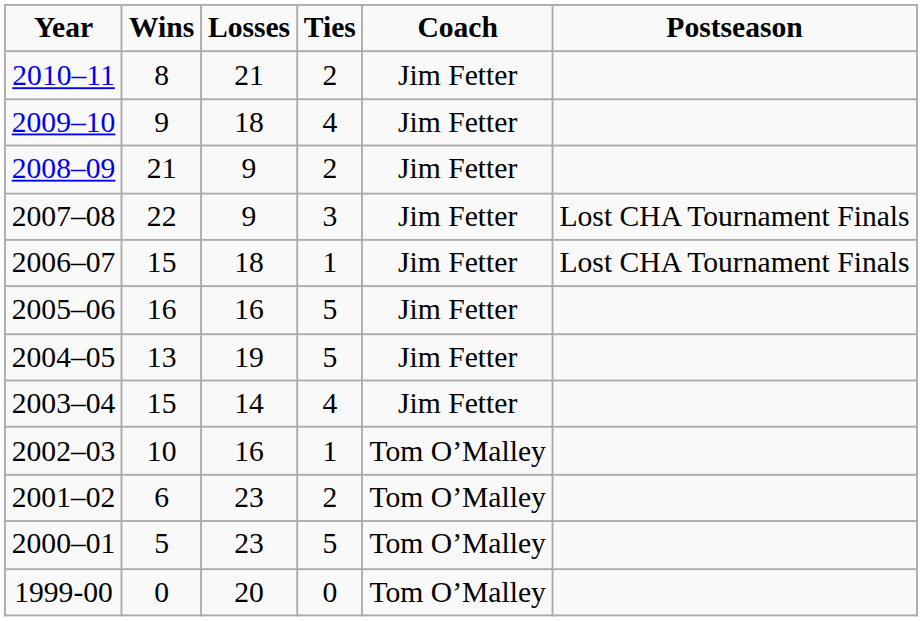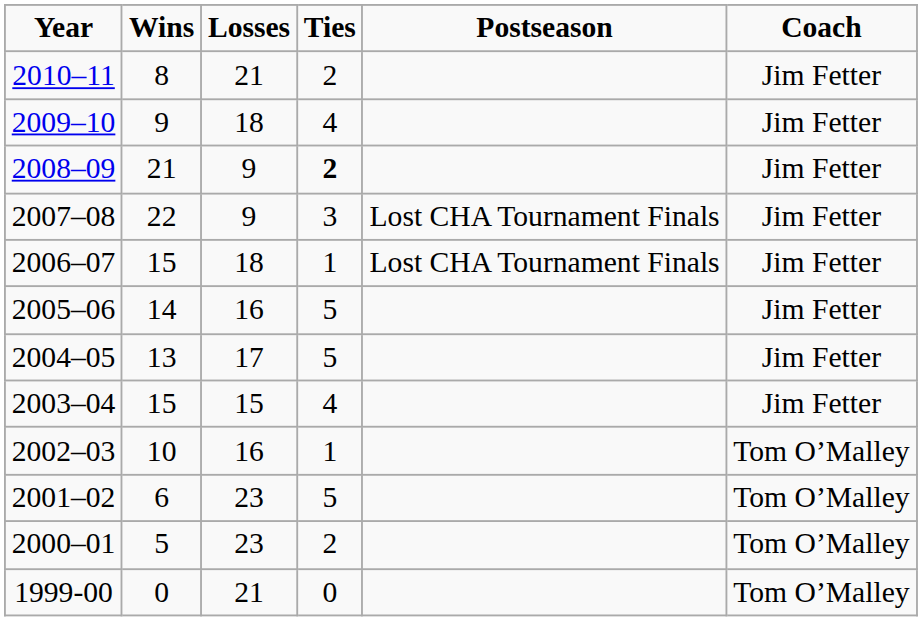columns swapped: (458, 27) <-> (735, 27)
(330, 168) normal -> (330, 168) bold
(162, 309) 16 -> (162, 309) 14
(249, 356) 19 -> (249, 356) 17
(249, 403) 14 -> (249, 403) 15
(330, 497) 2 -> (330, 497) 5
(330, 544) 5 -> (330, 544) 2
(249, 591) 20 -> (249, 591) 21
